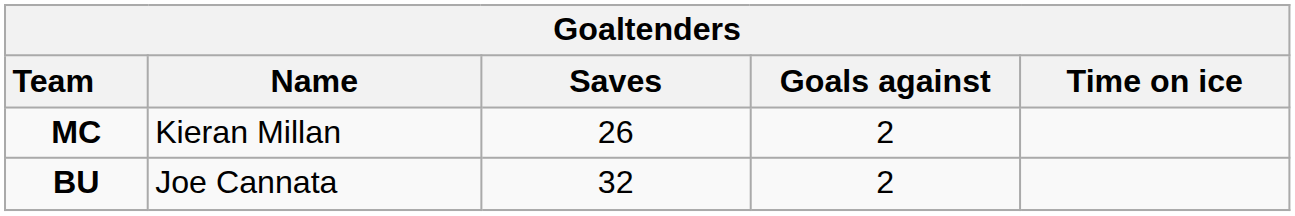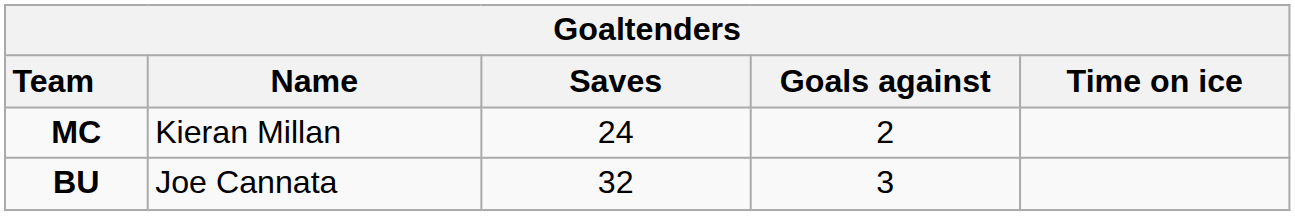(616, 132) 26 -> (616, 132) 24
(885, 183) 2 -> (885, 183) 3
